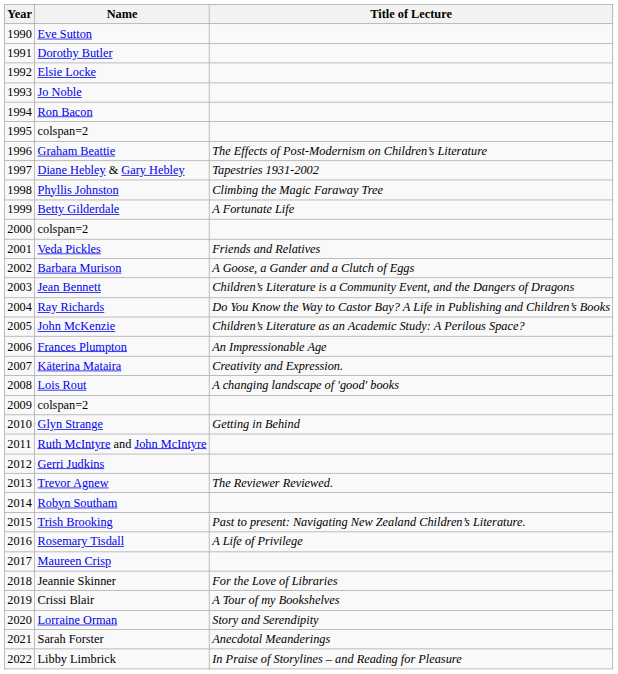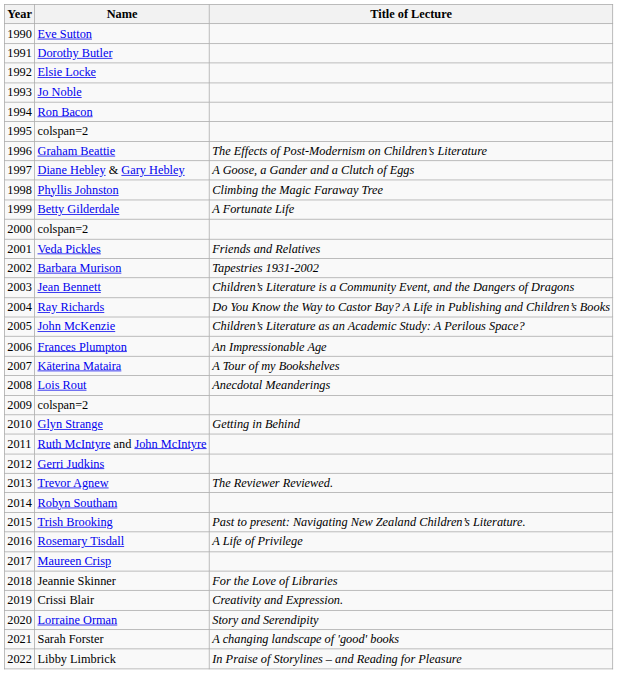(266, 170) Tapestries 1931-2002 -> (313, 170) A Goose, a Gander and a Clutch of Eggs
(313, 268) A Goose, a Gander and a Clutch of Eggs -> (266, 268) Tapestries 1931-2002
(278, 365) Creativity and Expression. -> (276, 365) A Tour of my Bookshelves
(306, 385) A changing landscape of 'good' books -> (271, 385) Anecdotal Meanderings
(276, 600) A Tour of my Bookshelves -> (278, 600) Creativity and Expression.
(271, 639) Anecdotal Meanderings -> (306, 639) A changing landscape of 'good' books
